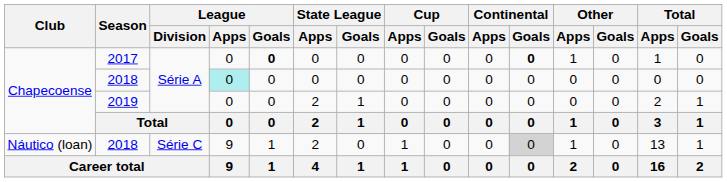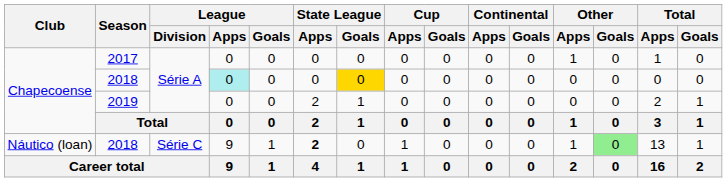(271, 58) bold -> (271, 58) normal
(531, 58) bold -> (531, 58) normal
(361, 79) no background -> (361, 79) gold background
(315, 144) normal -> (315, 144) bold
(531, 144) lightgrey background -> (531, 144) no background
(615, 144) no background -> (615, 144) lightgreen background
